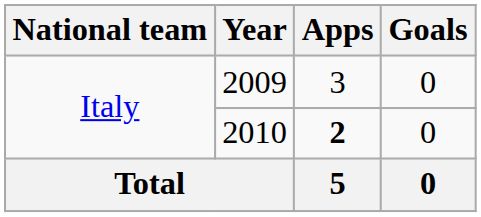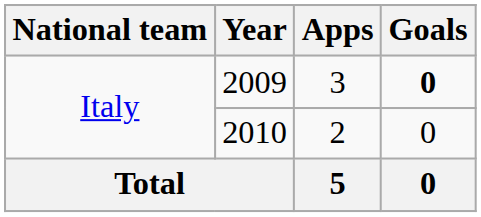(428, 81) normal -> (428, 81) bold
(338, 132) bold -> (338, 132) normal
